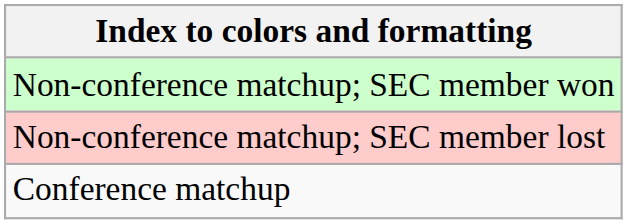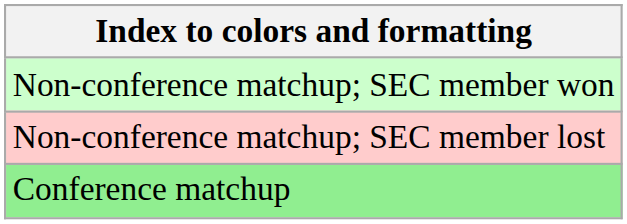(152, 190) no background -> (152, 190) lightgreen background
